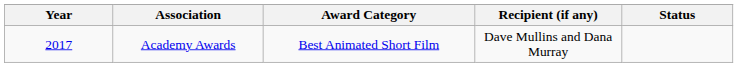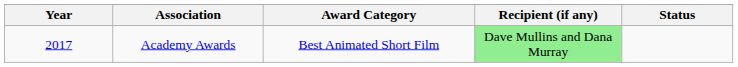(548, 44) no background -> (548, 44) lightgreen background
